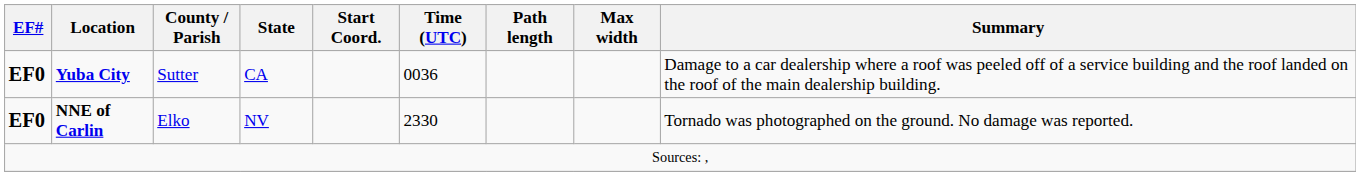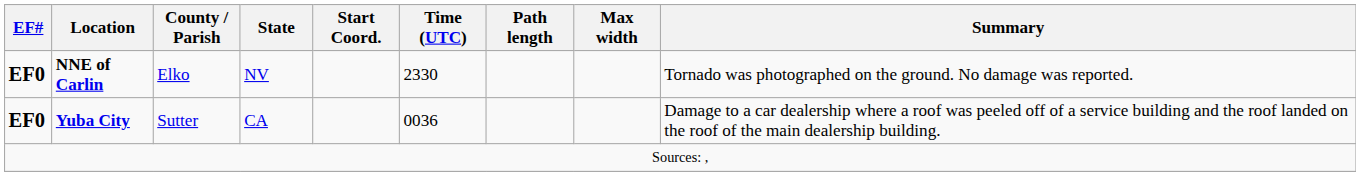rows swapped: (83, 120) <-> (93, 74)
